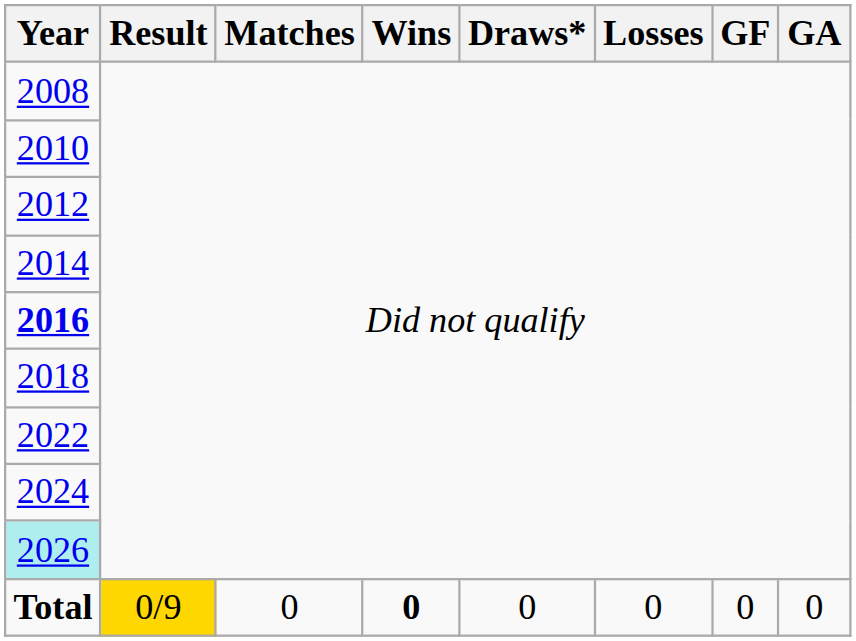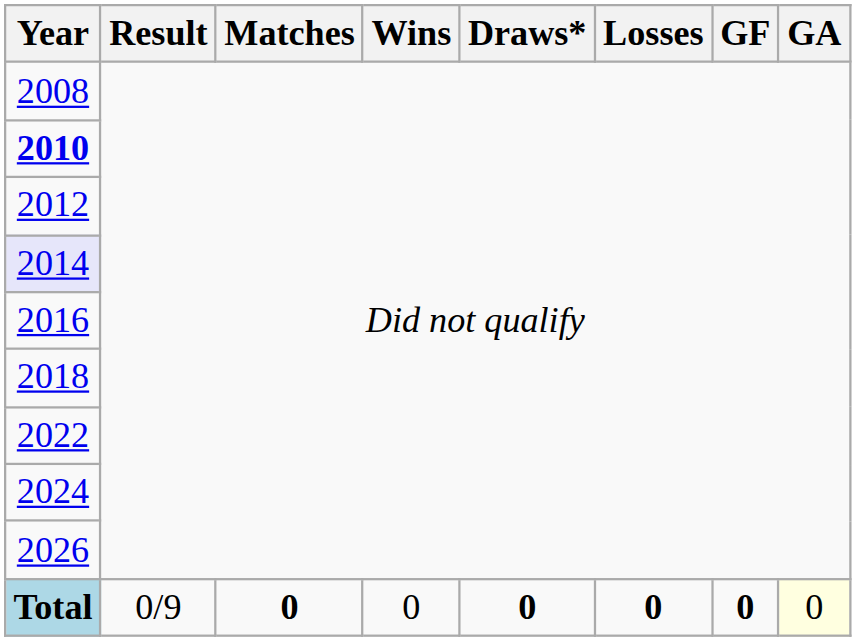(53, 147) normal -> (53, 147) bold
(53, 262) no background -> (53, 262) lavender background
(53, 319) bold -> (53, 319) normal
(53, 549) paleturquoise background -> (53, 549) no background
(53, 606) no background -> (53, 606) lightblue background
(158, 606) gold background -> (158, 606) no background
(290, 606) normal -> (290, 606) bold
(411, 606) bold -> (411, 606) normal
(527, 606) normal -> (527, 606) bold
(653, 606) normal -> (653, 606) bold
(745, 606) normal -> (745, 606) bold
(814, 606) no background -> (814, 606) lightyellow background
